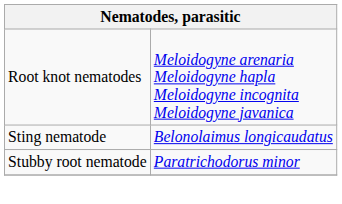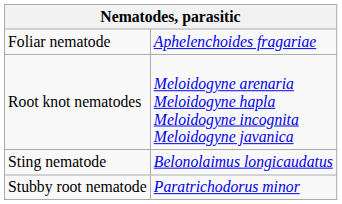+ row: (59, 41)
